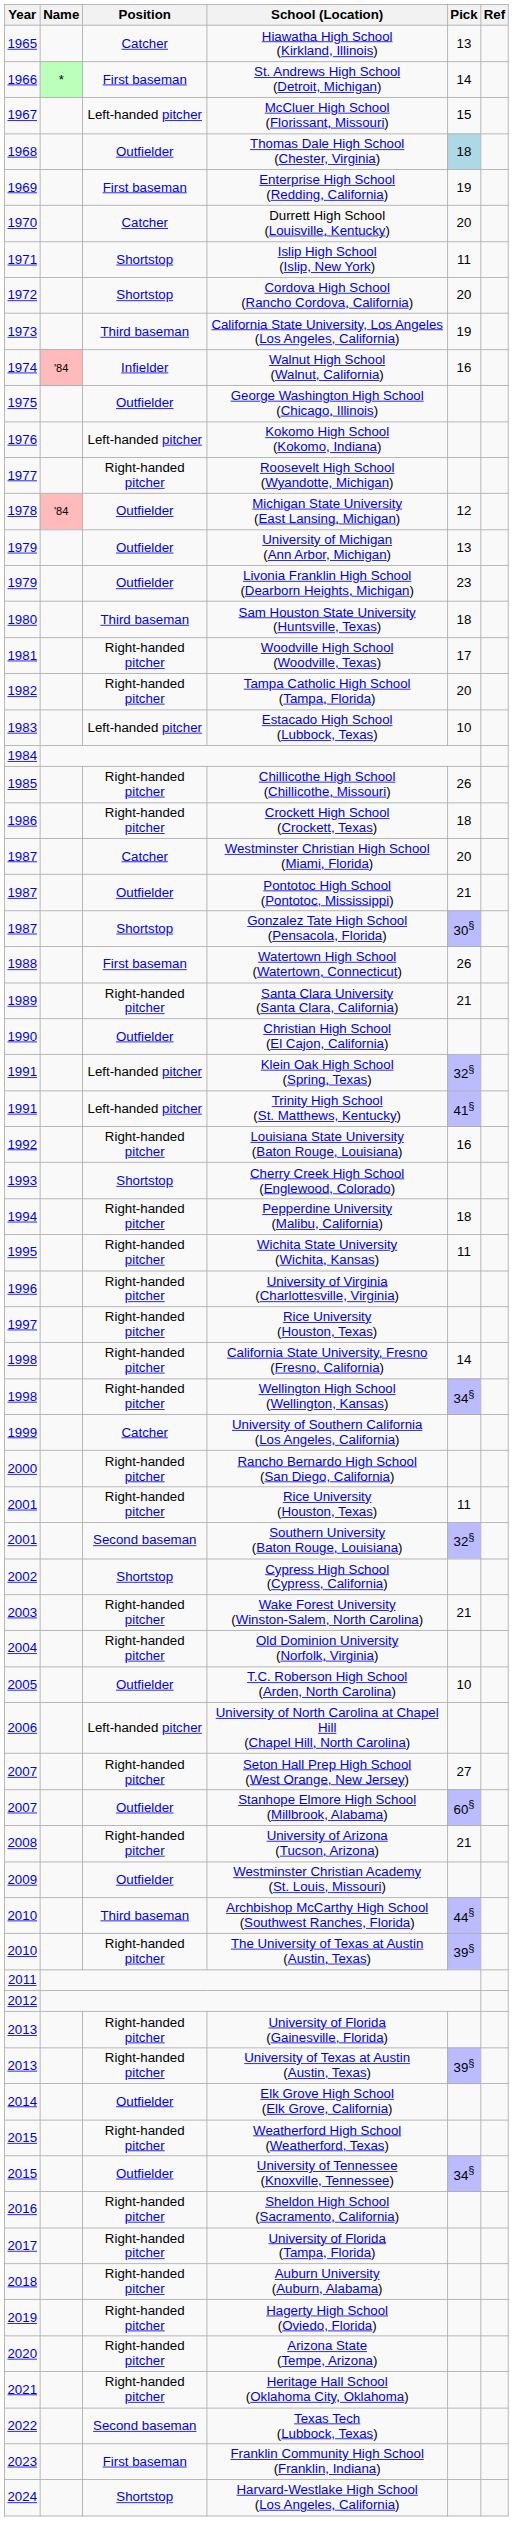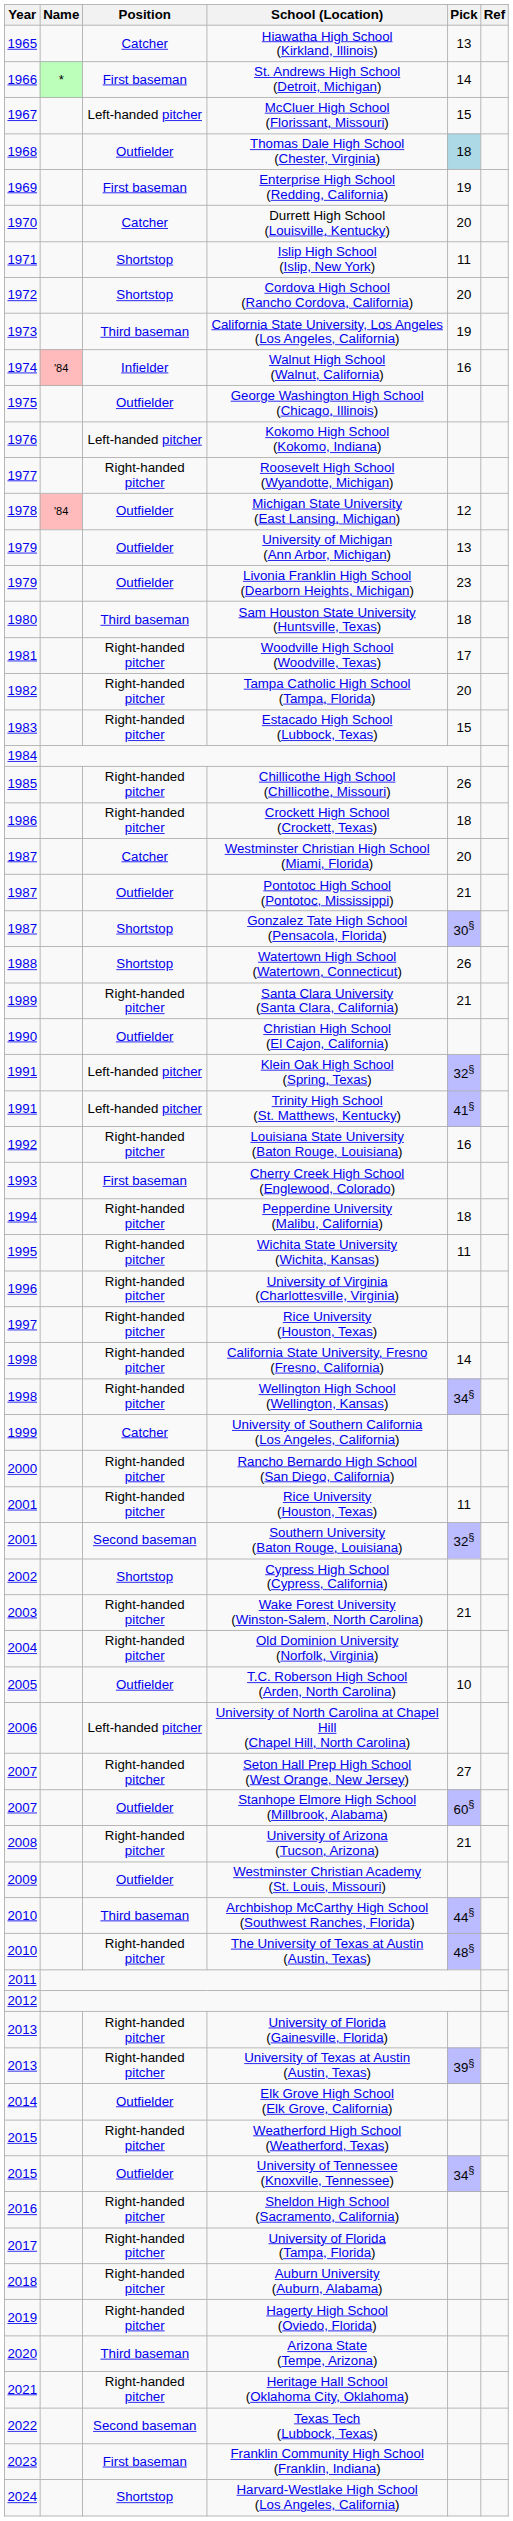(145, 727) Left-handed pitcher -> (145, 727) Right-handed pitcher
(464, 727) 10 -> (464, 727) 15
(145, 964) First baseman -> (145, 964) Shortstop
(145, 1180) Shortstop -> (145, 1180) First baseman
(464, 1951) 39§ -> (464, 1951) 48§
(145, 2353) Right-handed pitcher -> (145, 2353) Third baseman
